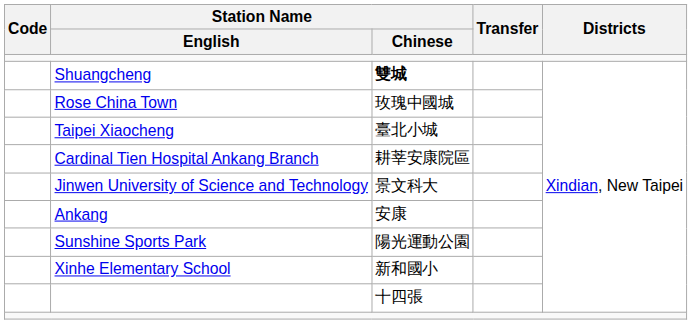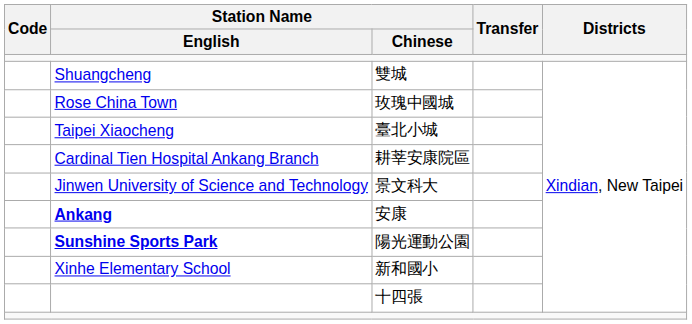(391, 74) bold -> (391, 74) normal
(81, 214) normal -> (83, 214) bold
(130, 242) normal -> (136, 242) bold
